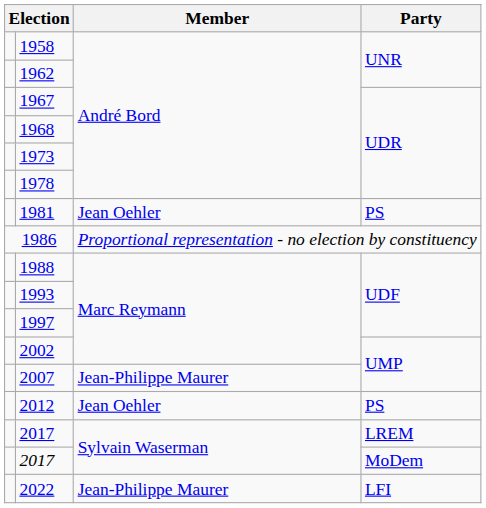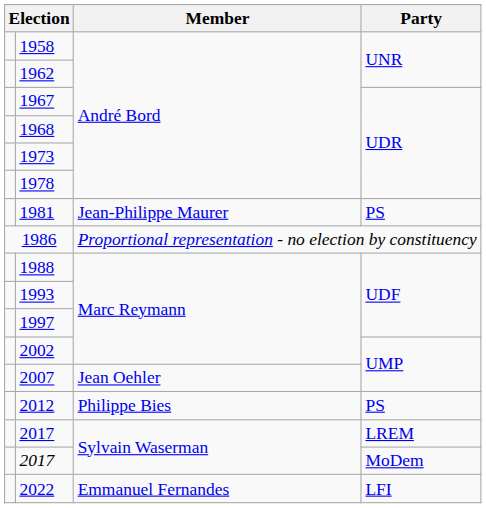(119, 211) Jean Oehler -> (153, 211) Jean-Philippe Maurer
(153, 377) Jean-Philippe Maurer -> (119, 377) Jean Oehler
(119, 405) Jean Oehler -> (124, 405) Philippe Bies
(153, 488) Jean-Philippe Maurer -> (153, 488) Emmanuel Fernandes
